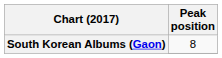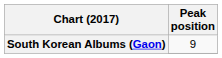(193, 44) 8 -> (193, 44) 9
